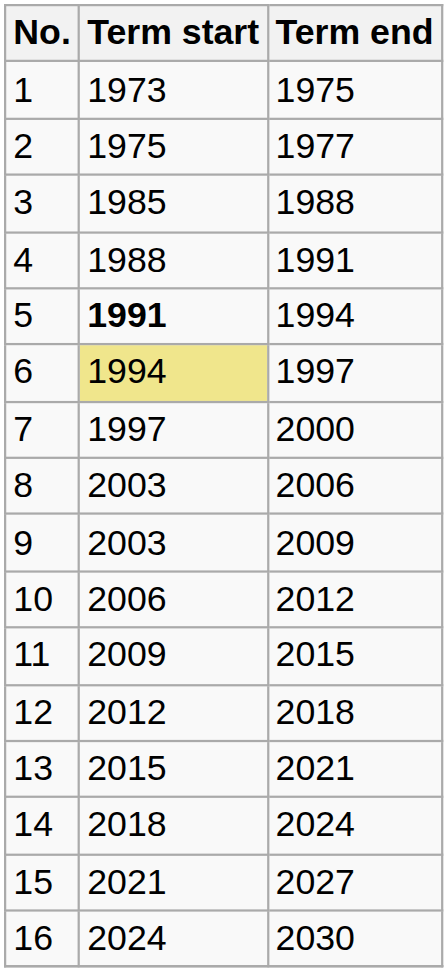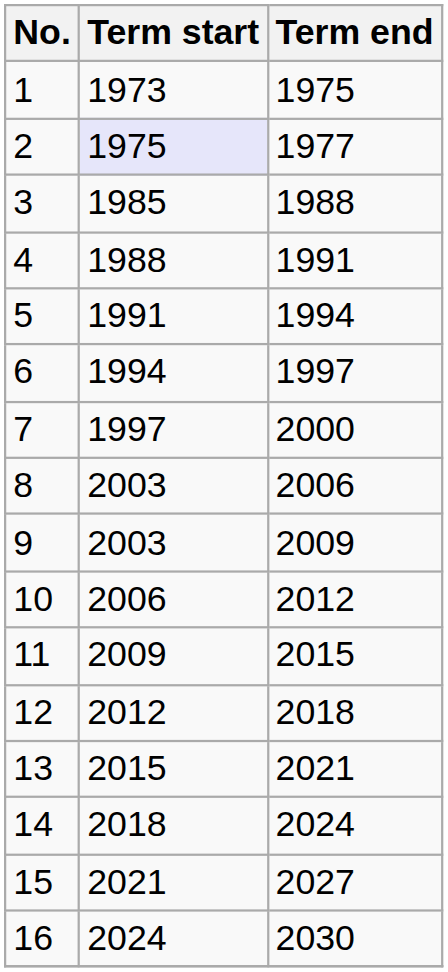(127, 145) no background -> (127, 145) lavender background
(127, 315) bold -> (127, 315) normal
(127, 372) khaki background -> (127, 372) no background
